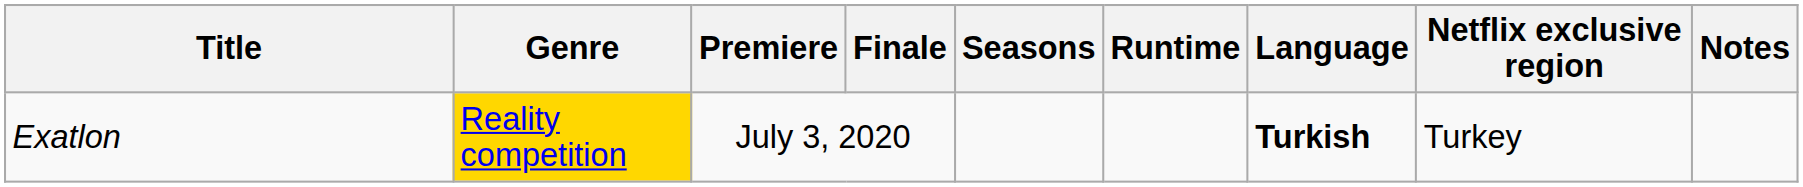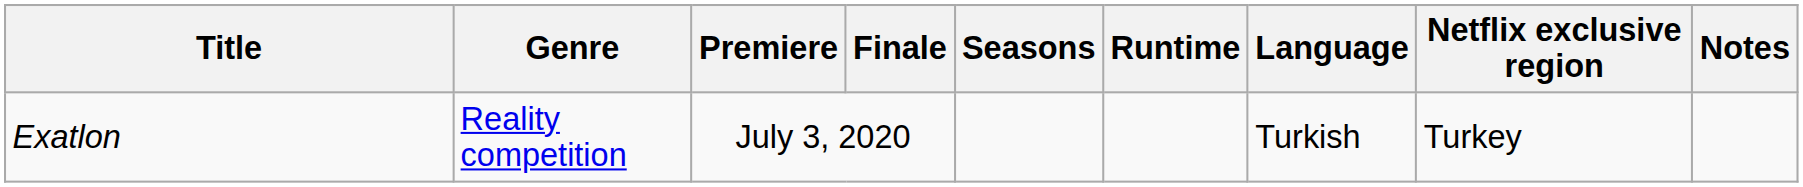(544, 136) gold background -> (544, 136) no background
(1313, 136) bold -> (1308, 136) normal
